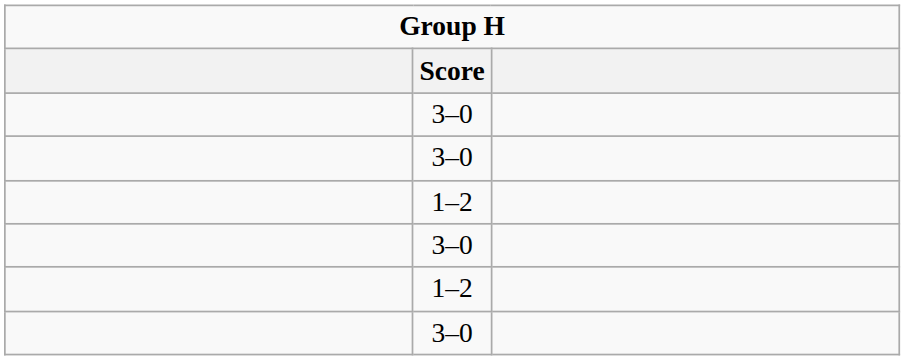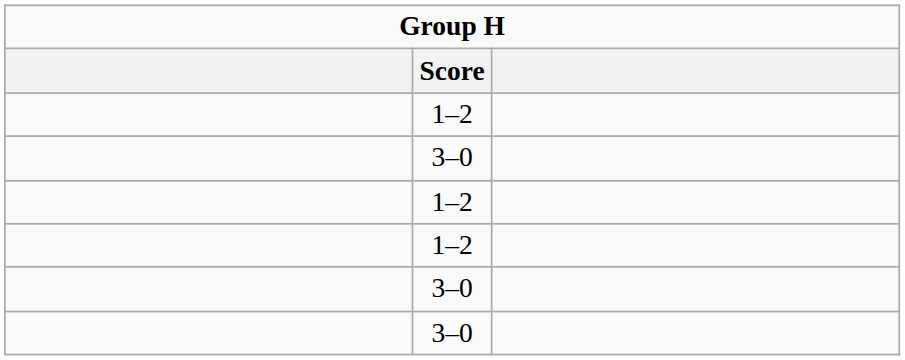(452, 114) 3–0 -> (452, 114) 1–2
(452, 245) 3–0 -> (452, 245) 1–2
(452, 288) 1–2 -> (452, 288) 3–0
